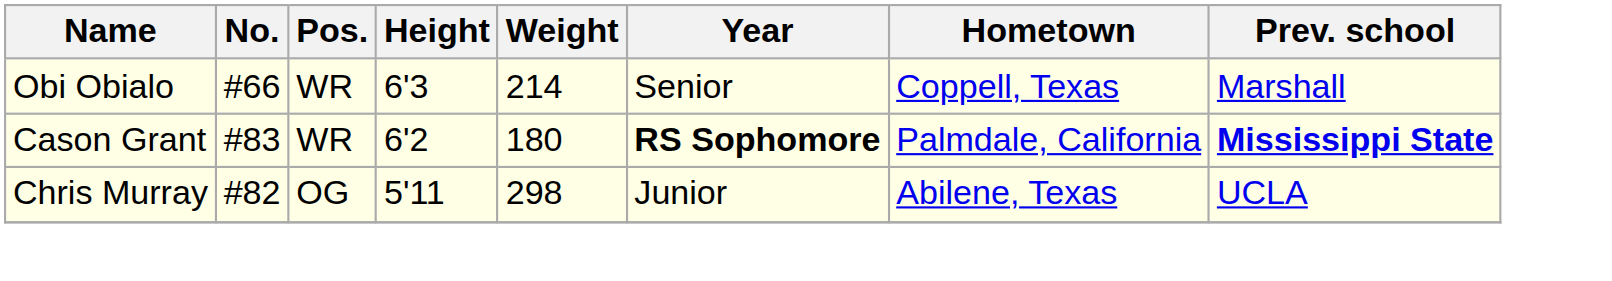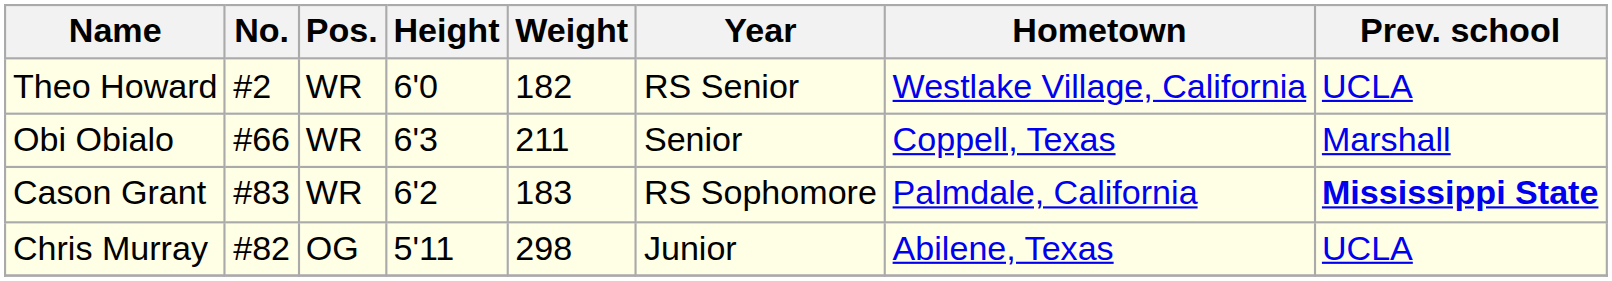+ row: (115, 85)
(534, 85) 214 -> (542, 139) 211
(534, 139) 180 -> (544, 193) 183
(757, 139) bold -> (760, 193) normal
